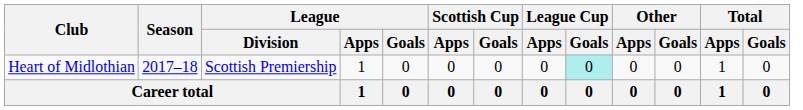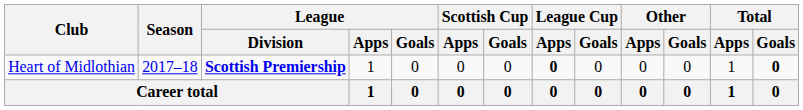(271, 67) normal -> (275, 67) bold
(544, 67) normal -> (554, 67) bold
(589, 67) paleturquoise background -> (598, 67) no background
(766, 67) normal -> (776, 67) bold
